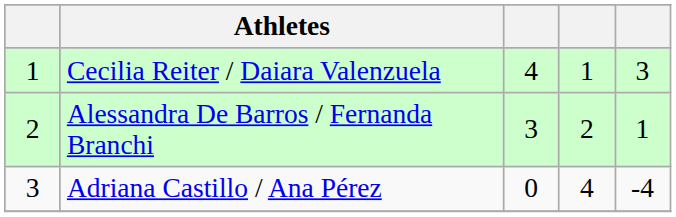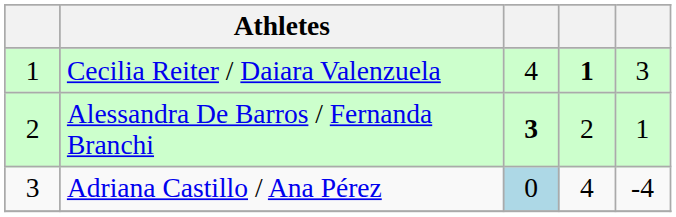(587, 69) normal -> (587, 69) bold
(531, 129) normal -> (531, 129) bold
(531, 188) no background -> (531, 188) lightblue background
